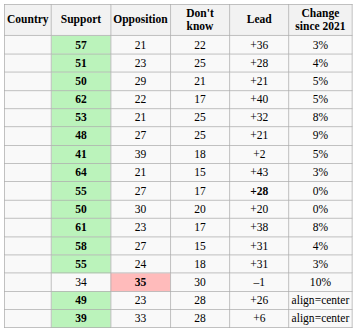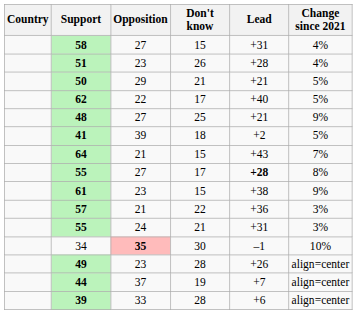rows swapped: (81, 44) <-> (81, 245)
(200, 63) 25 -> (200, 63) 26
- row: (81, 117)
(320, 172) 3% -> (320, 154) 7%
(320, 191) 0% -> (320, 172) 8%
- row: (81, 209)
(200, 227) 17 -> (200, 191) 15
(320, 227) 8% -> (320, 191) 9%
(200, 264) 18 -> (200, 227) 21
+ row: (81, 282)
